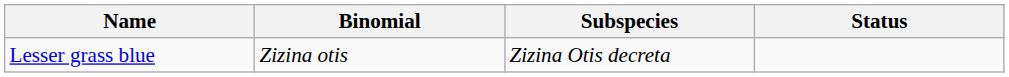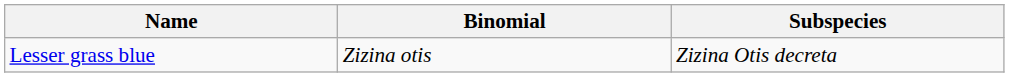- column: (879, 21)
